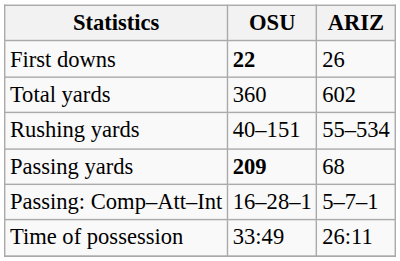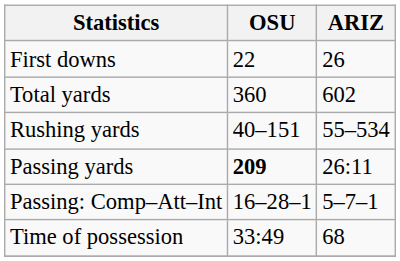(244, 58) bold -> (244, 58) normal
(333, 166) 68 -> (347, 166) 26:11
(347, 237) 26:11 -> (333, 237) 68
